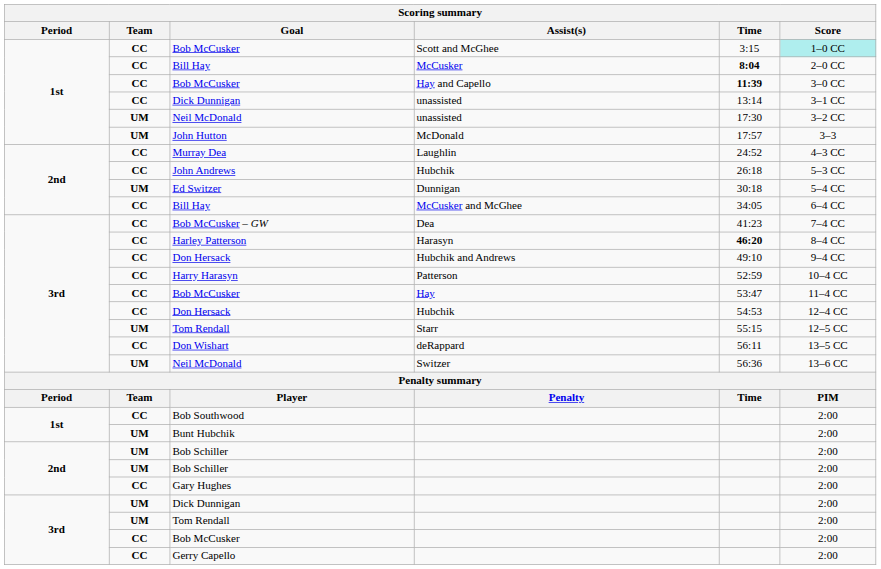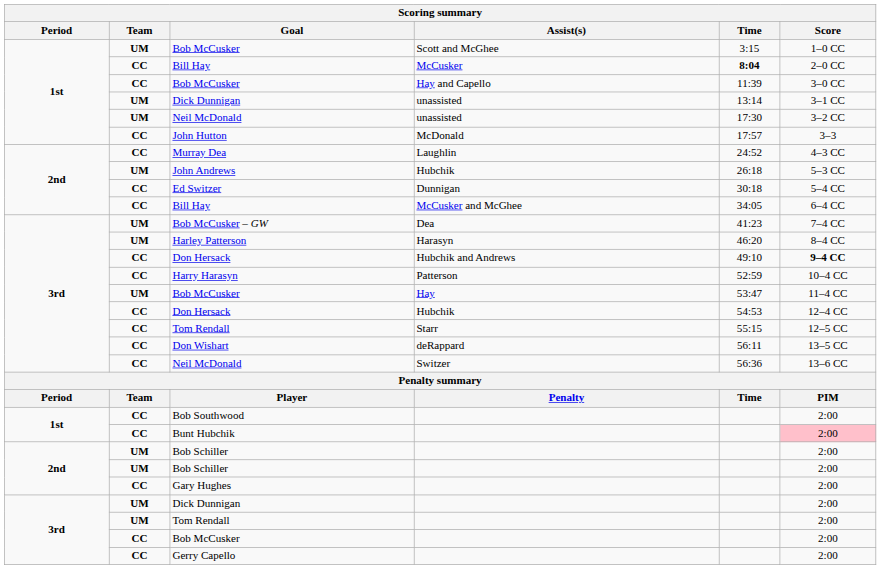(139, 48) CC -> (139, 48) UM
(828, 48) paleturquoise background -> (828, 48) no background
(749, 83) bold -> (749, 83) normal
(139, 100) CC -> (139, 100) UM
(139, 135) UM -> (139, 135) CC
(139, 170) CC -> (139, 170) UM
(139, 188) UM -> (139, 188) CC
(139, 223) CC -> (139, 223) UM
(139, 240) CC -> (139, 240) UM
(749, 240) bold -> (749, 240) normal
(828, 258) normal -> (828, 258) bold
(139, 293) CC -> (139, 293) UM
(139, 328) UM -> (139, 328) CC
(139, 363) UM -> (139, 363) CC
(139, 433) UM -> (139, 433) CC
(828, 433) no background -> (828, 433) pink background
